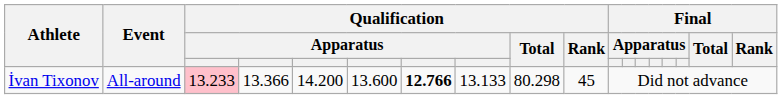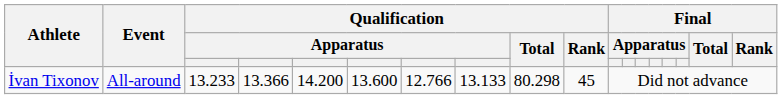(212, 80) pink background -> (212, 80) no background
(428, 80) bold -> (428, 80) normal
